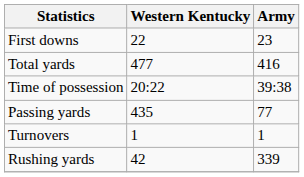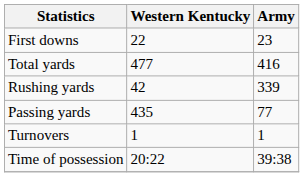rows swapped: (51, 159) <-> (66, 87)
